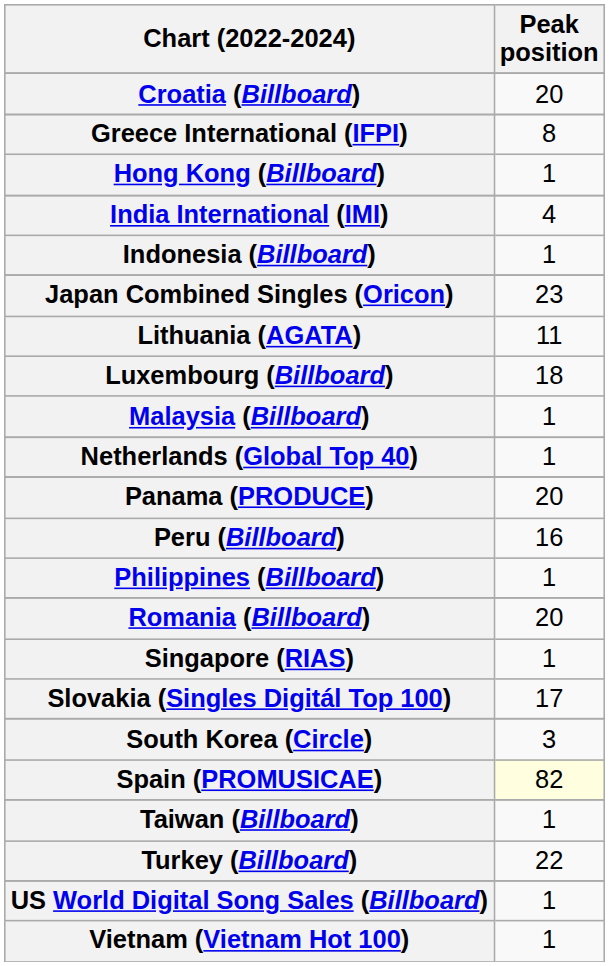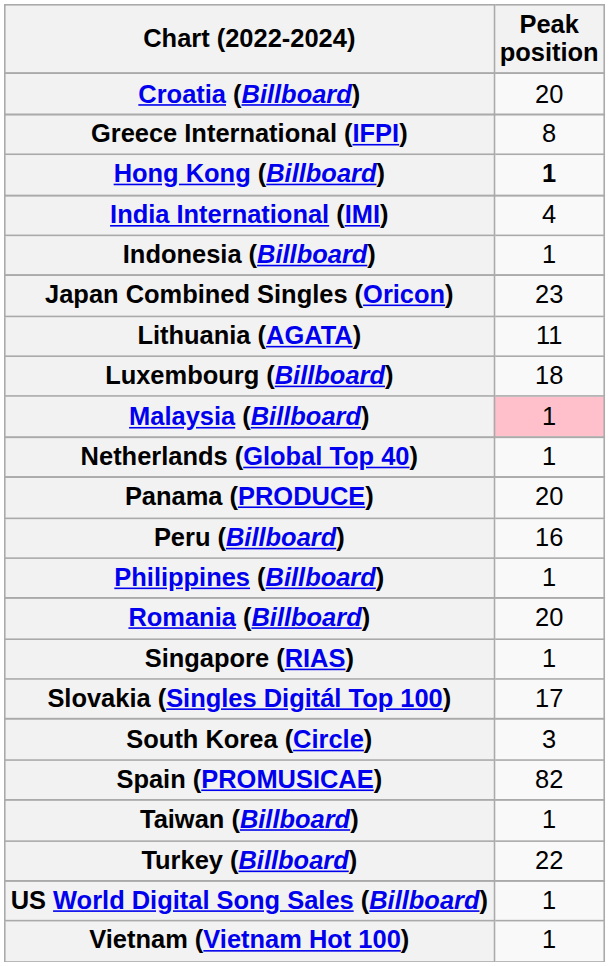(549, 174) normal -> (549, 174) bold
(549, 416) no background -> (549, 416) pink background
(549, 779) lightyellow background -> (549, 779) no background
